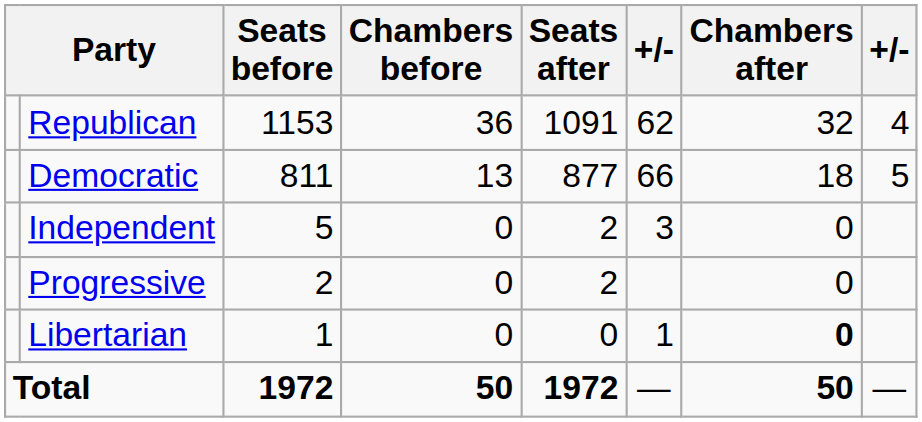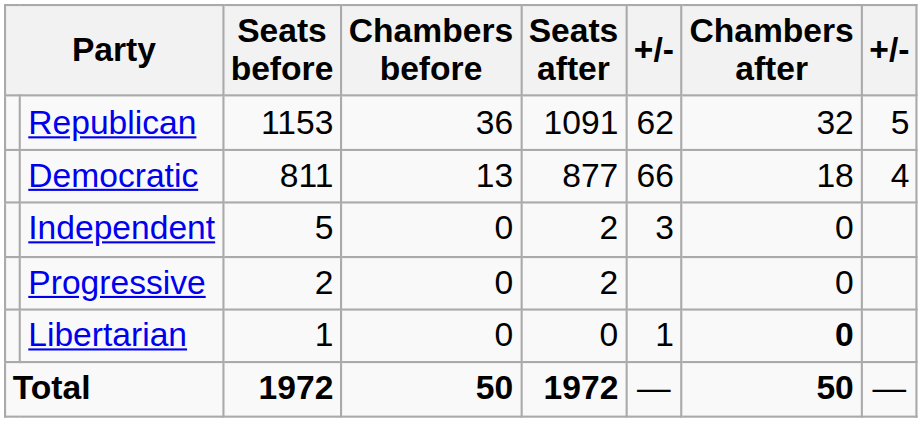(900, 122) 4 -> (900, 122) 5
(900, 175) 5 -> (900, 175) 4
